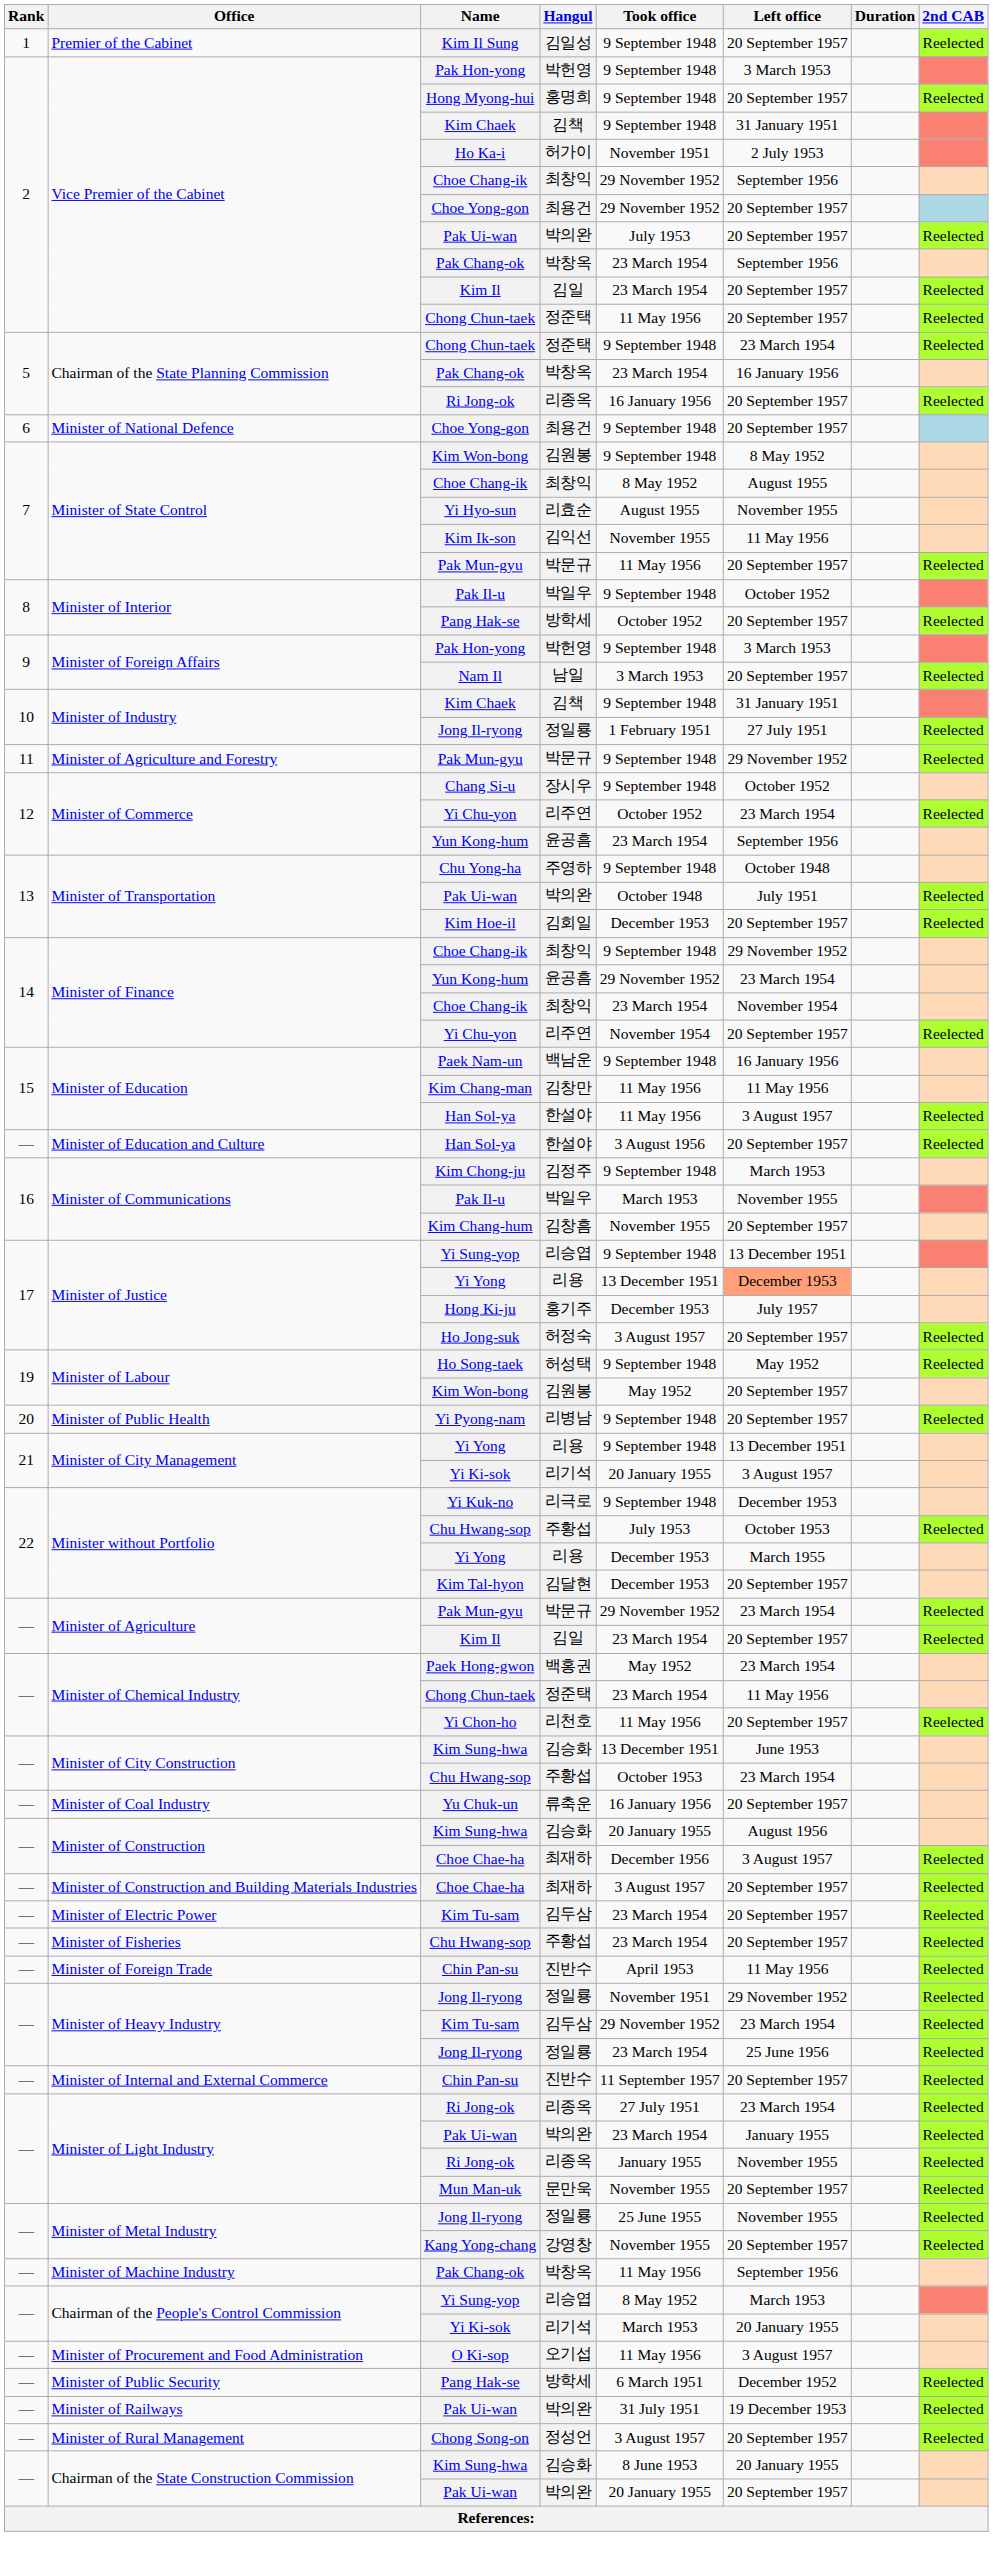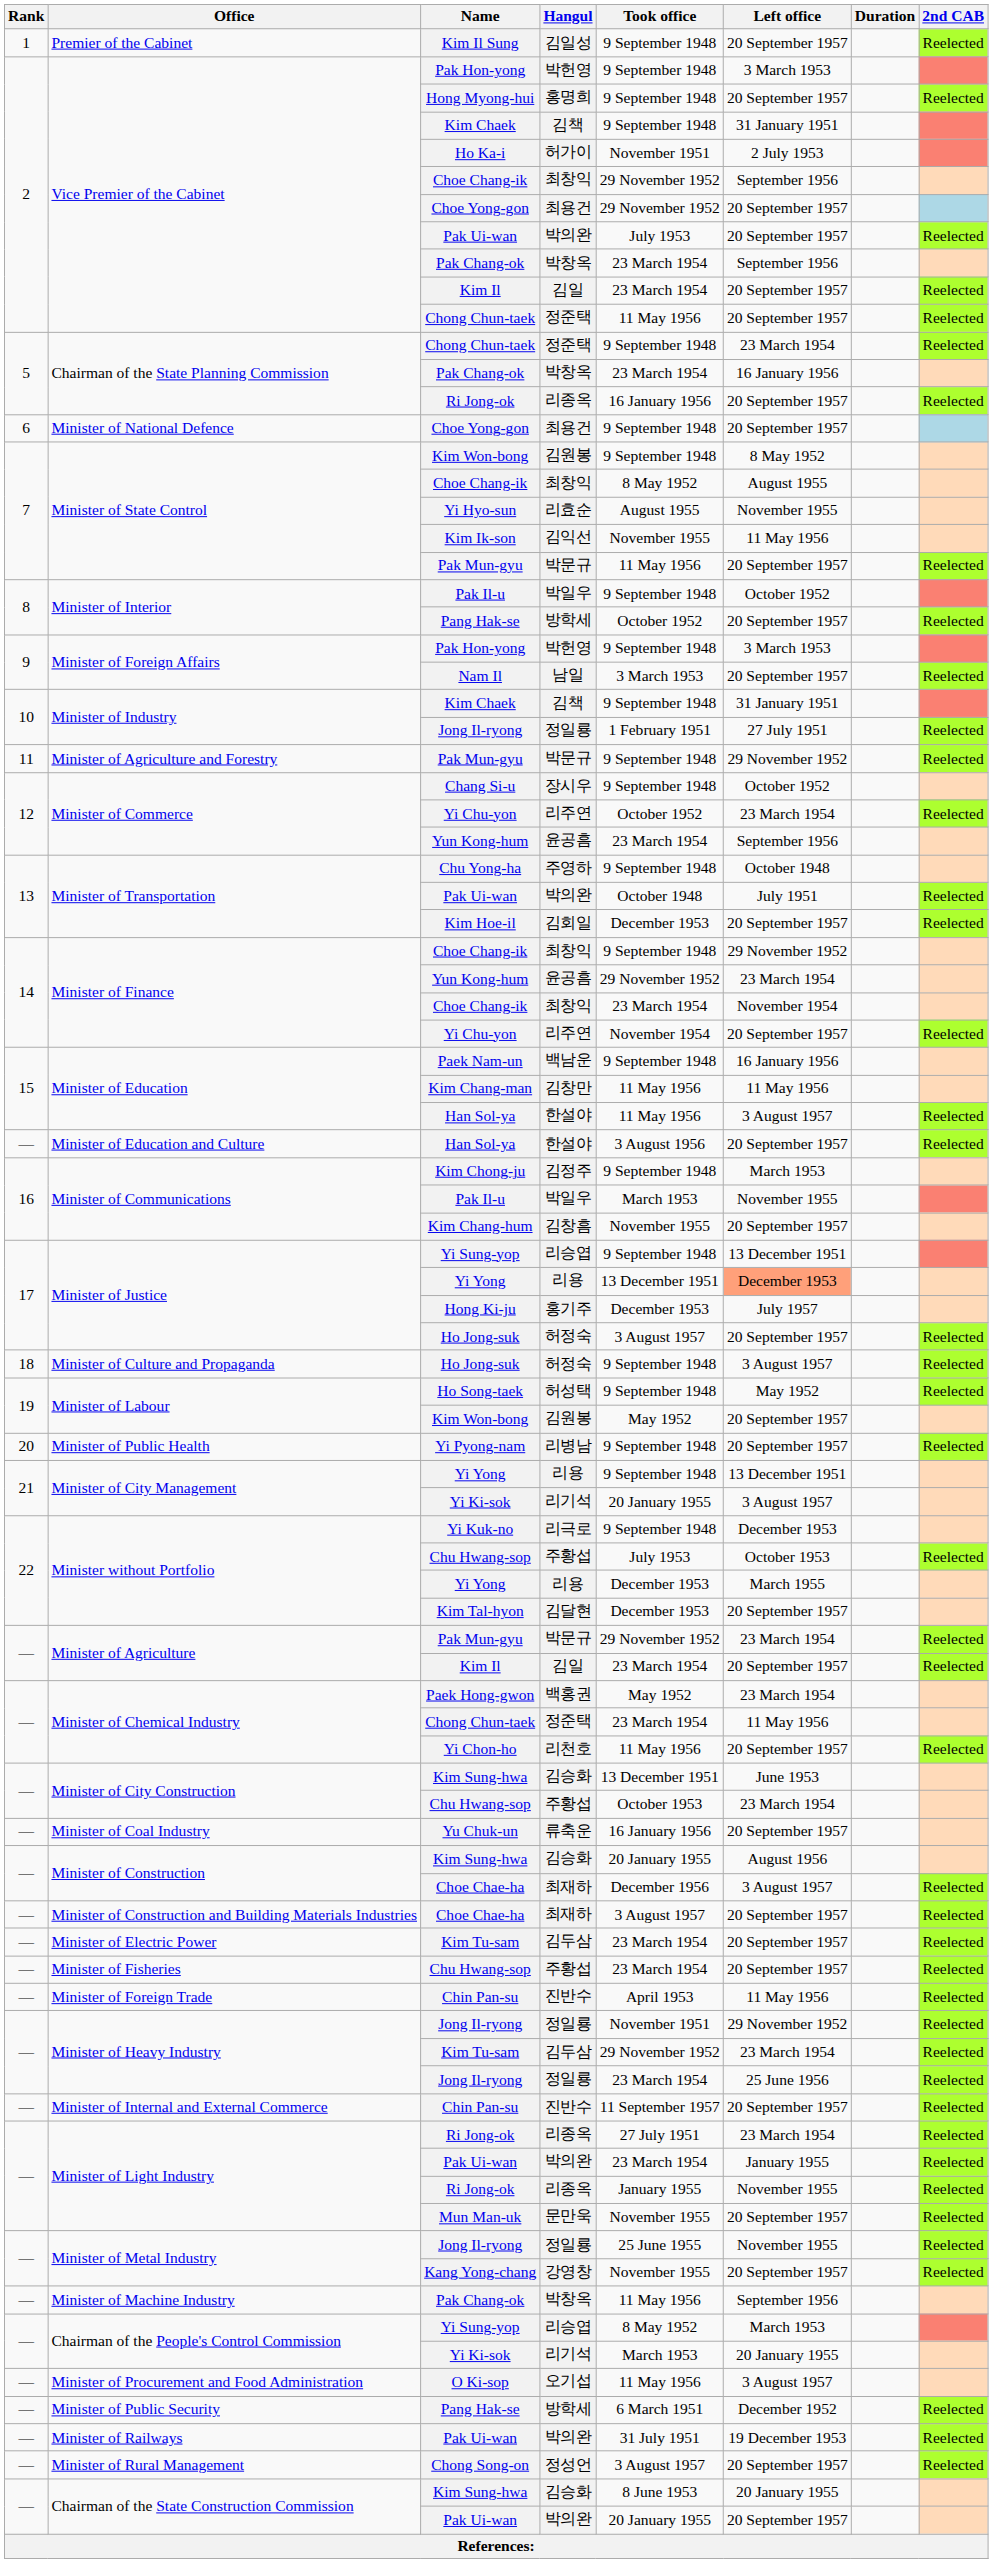+ row: (163, 1364)
